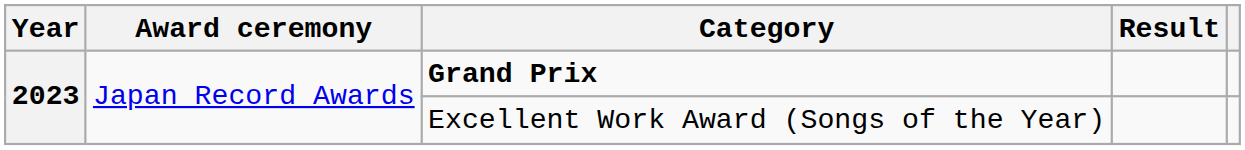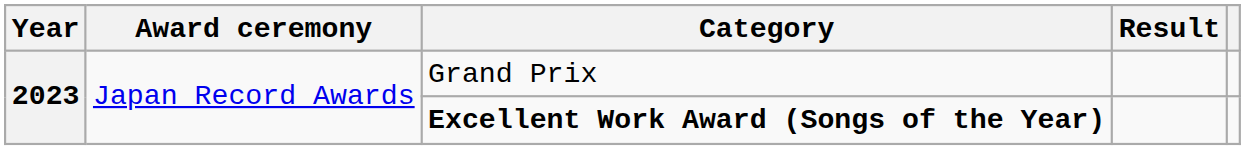(513, 74) bold -> (513, 74) normal
(767, 120) normal -> (767, 120) bold
